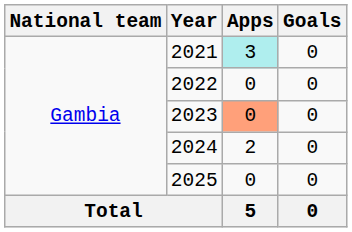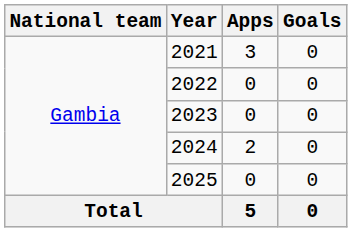(250, 52) paleturquoise background -> (250, 52) no background
(250, 116) lightsalmon background -> (250, 116) no background
